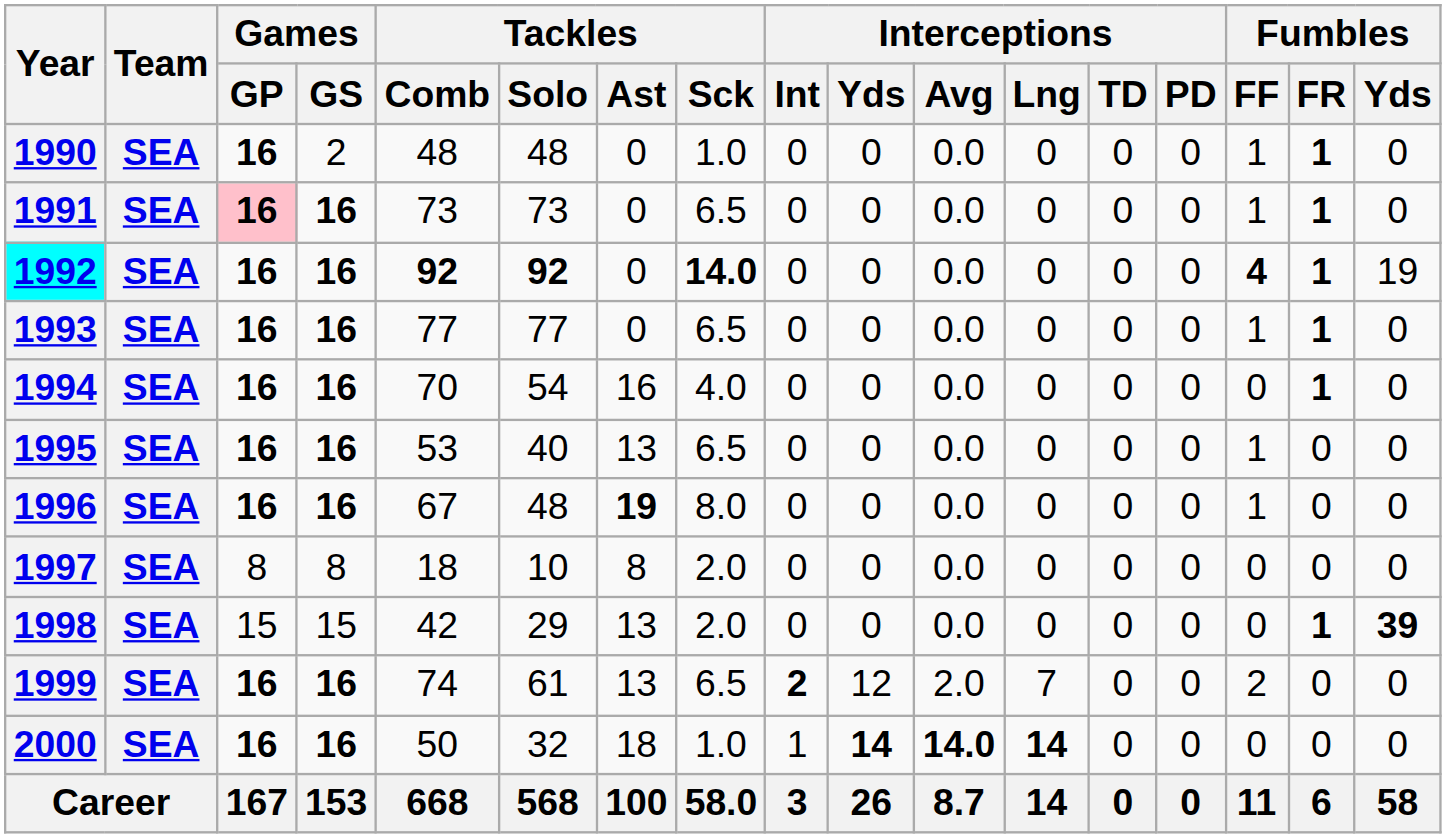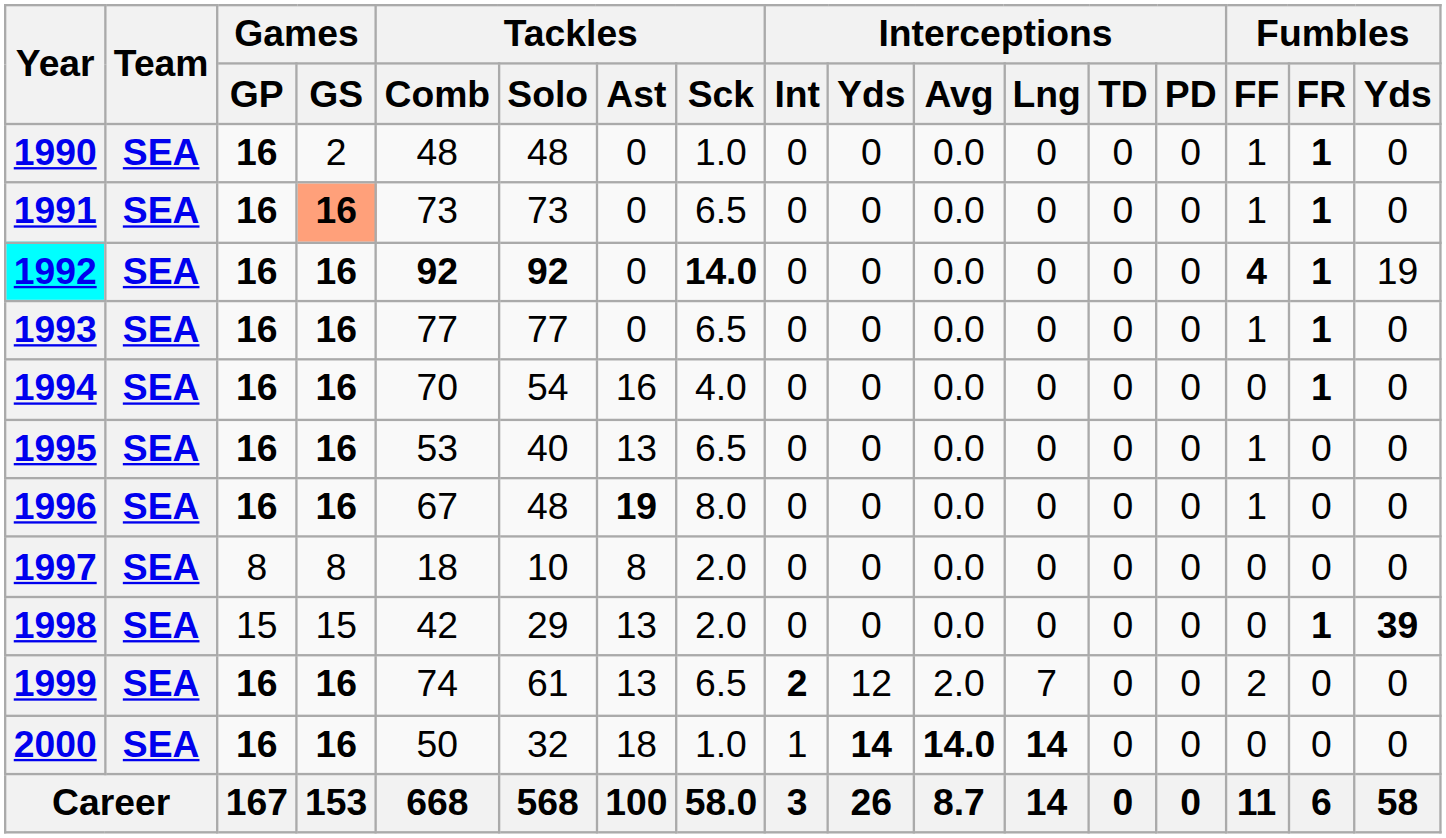(257, 211) pink background -> (257, 211) no background
(336, 211) no background -> (336, 211) lightsalmon background
